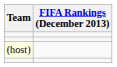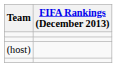(19, 49) lightyellow background -> (19, 49) no background
